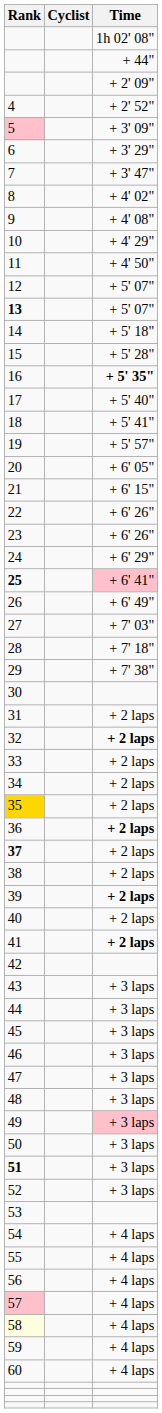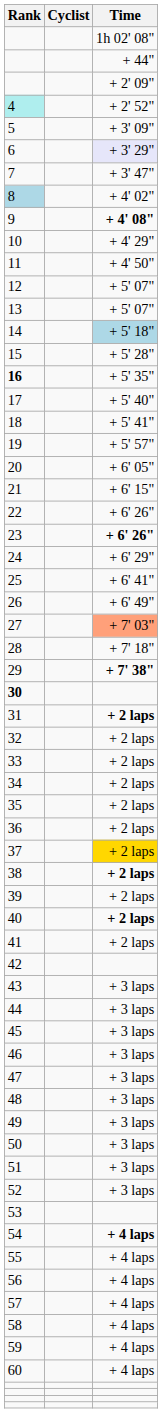(11, 106) no background -> (11, 106) paleturquoise background
(11, 128) pink background -> (11, 128) no background
(132, 151) no background -> (132, 151) lavender background
(11, 196) no background -> (11, 196) lightblue background
(132, 219) normal -> (130, 219) bold
(15, 309) bold -> (15, 309) normal
(132, 331) no background -> (132, 331) lightblue background
(15, 377) normal -> (15, 377) bold
(130, 377) bold -> (132, 377) normal
(132, 535) normal -> (130, 535) bold
(15, 580) bold -> (15, 580) normal
(132, 580) pink background -> (132, 580) no background
(132, 625) no background -> (132, 625) lightsalmon background
(132, 670) normal -> (130, 670) bold
(15, 693) normal -> (15, 693) bold
(132, 715) normal -> (131, 715) bold
(131, 738) bold -> (132, 738) normal
(15, 806) gold background -> (15, 806) no background
(131, 828) bold -> (132, 828) normal
(15, 851) bold -> (15, 851) normal
(132, 851) no background -> (132, 851) gold background
(132, 873) normal -> (131, 873) bold
(131, 896) bold -> (132, 896) normal
(132, 919) normal -> (131, 919) bold
(131, 941) bold -> (132, 941) normal
(132, 1122) pink background -> (132, 1122) no background
(15, 1167) bold -> (15, 1167) normal
(132, 1235) normal -> (131, 1235) bold
(15, 1303) pink background -> (15, 1303) no background
(15, 1325) lightyellow background -> (15, 1325) no background
